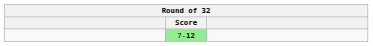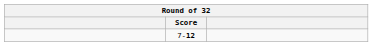(186, 35) lightgreen background -> (186, 35) no background
